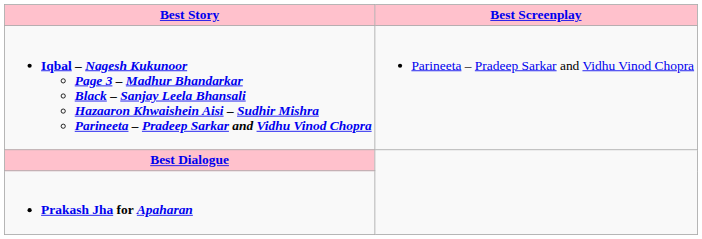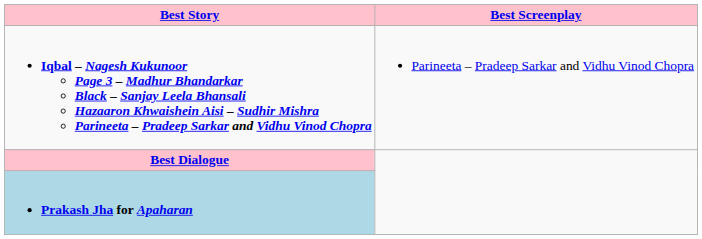(190, 210) no background -> (190, 210) lightblue background
